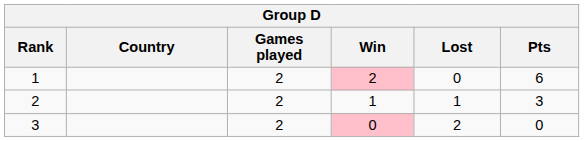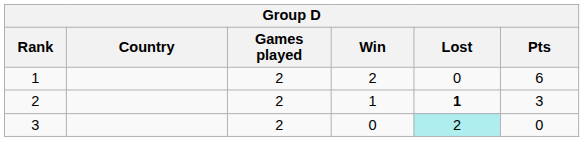(373, 78) pink background -> (373, 78) no background
(457, 101) normal -> (457, 101) bold
(373, 124) pink background -> (373, 124) no background
(457, 124) no background -> (457, 124) paleturquoise background
